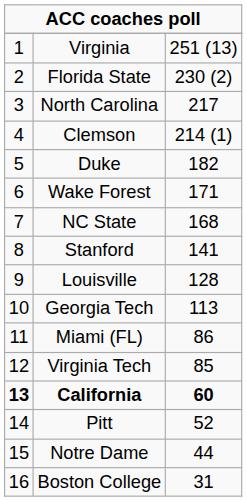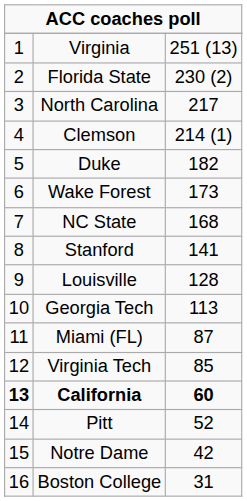(204, 192) 171 -> (204, 192) 173
(204, 337) 86 -> (204, 337) 87
(204, 453) 44 -> (204, 453) 42
